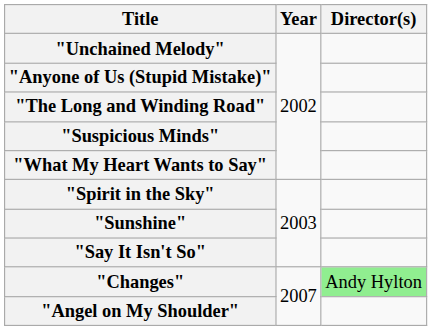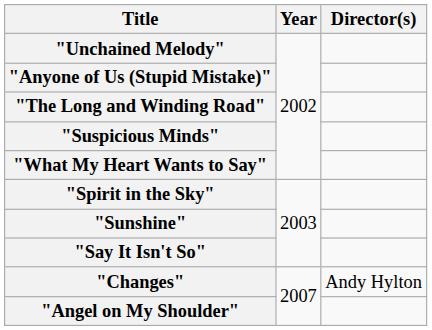(374, 281) lightgreen background -> (374, 281) no background
